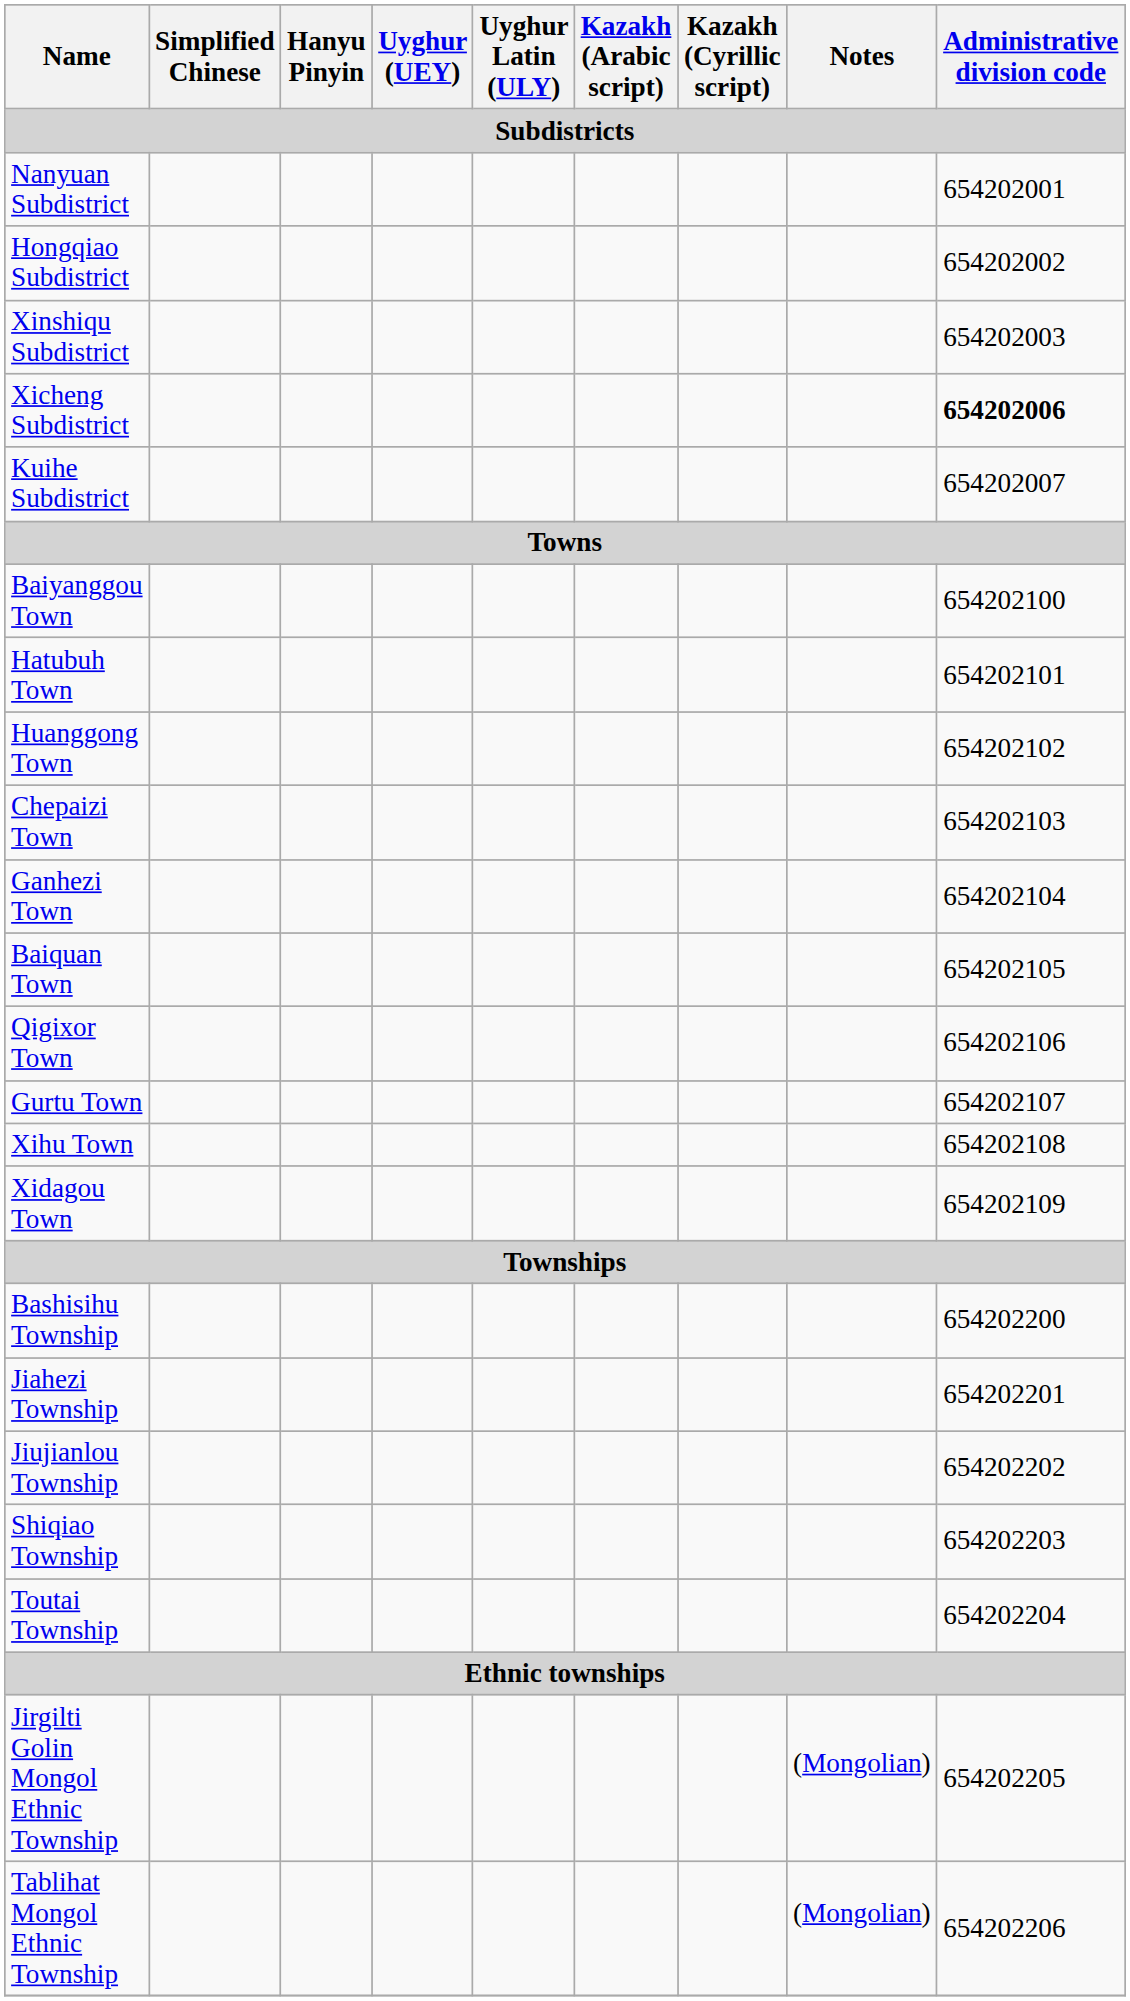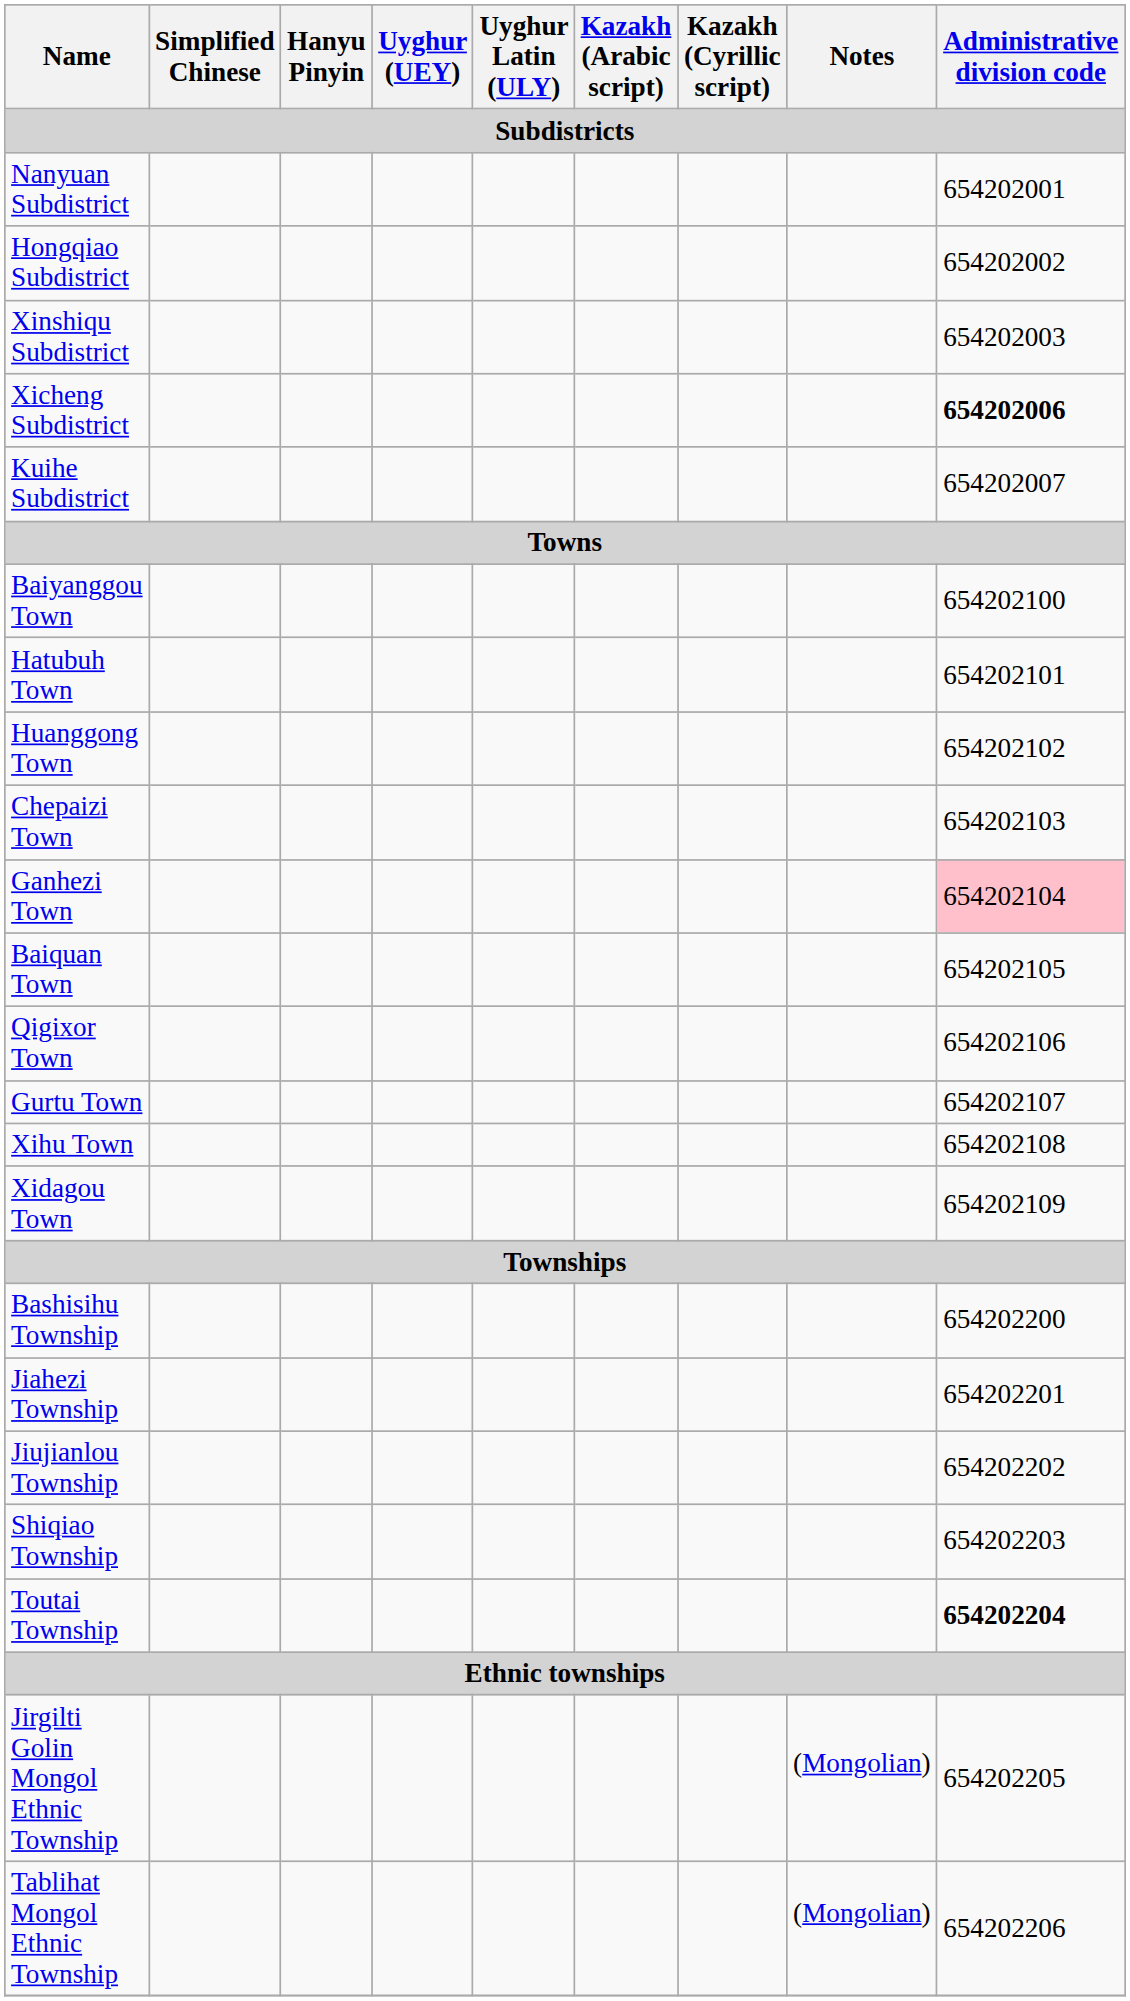(1004, 895) no background -> (1004, 895) pink background
(1004, 1614) normal -> (1004, 1614) bold
